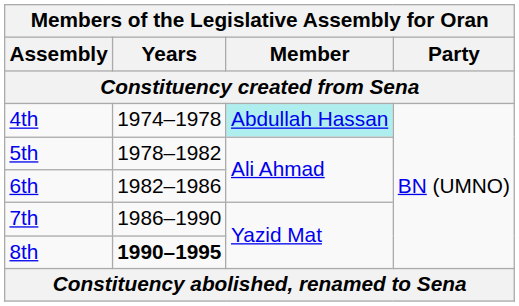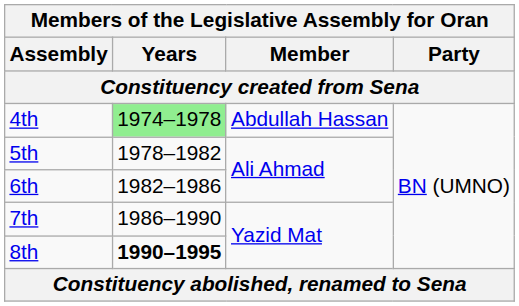(169, 119) no background -> (169, 119) lightgreen background
(310, 119) paleturquoise background -> (310, 119) no background
